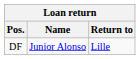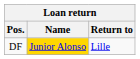(58, 46) no background -> (58, 46) gold background
